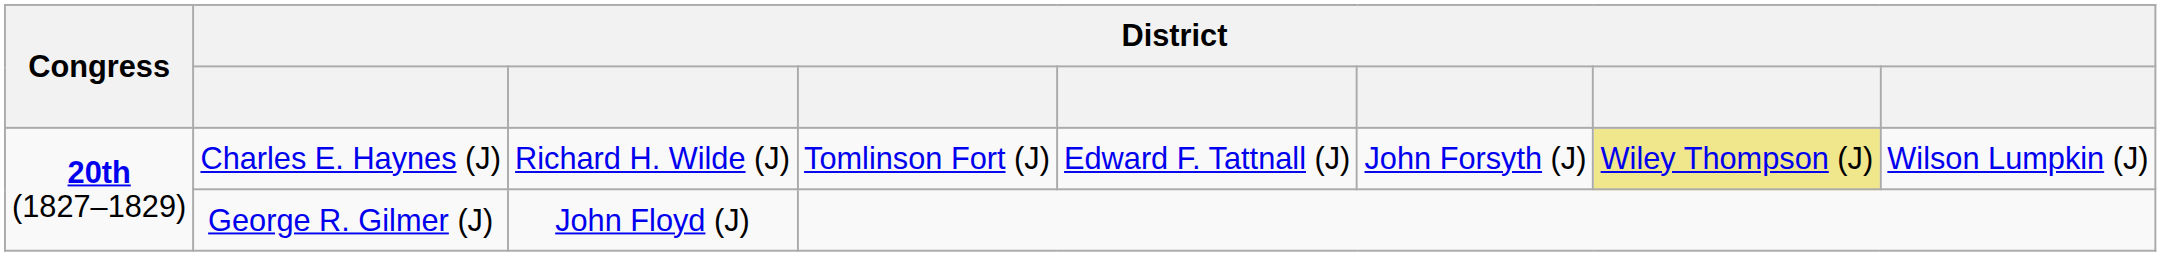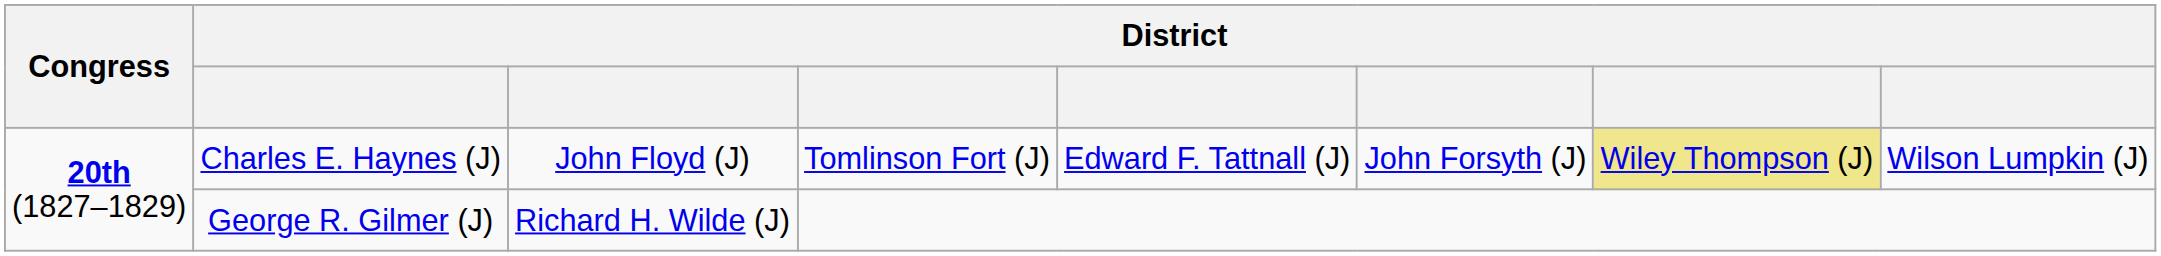(652, 158) Richard H. Wilde (J) -> (652, 158) John Floyd (J)
(652, 219) John Floyd (J) -> (652, 219) Richard H. Wilde (J)
